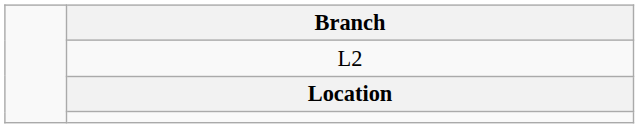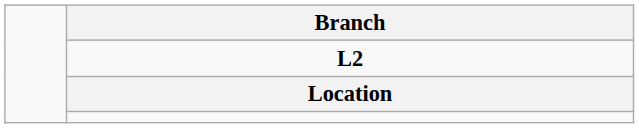(350, 58) normal -> (350, 58) bold
